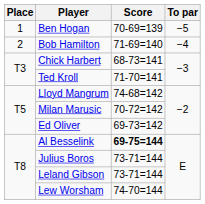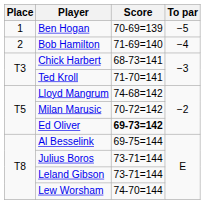(138, 126) normal -> (138, 126) bold
(138, 142) bold -> (138, 142) normal
